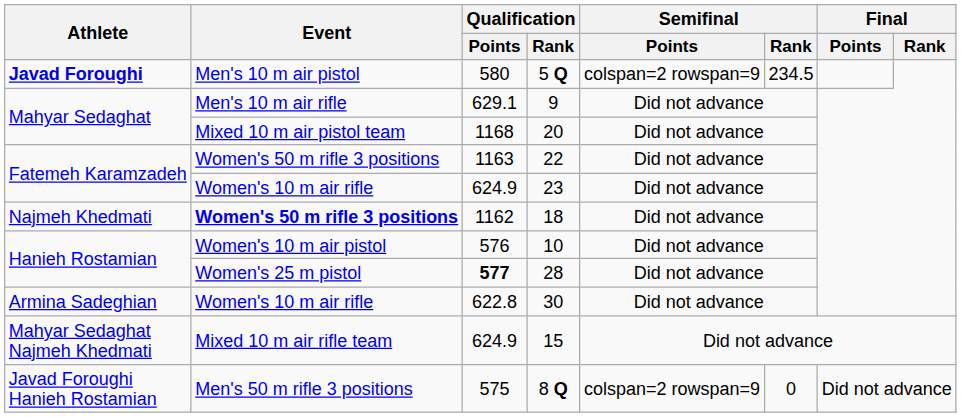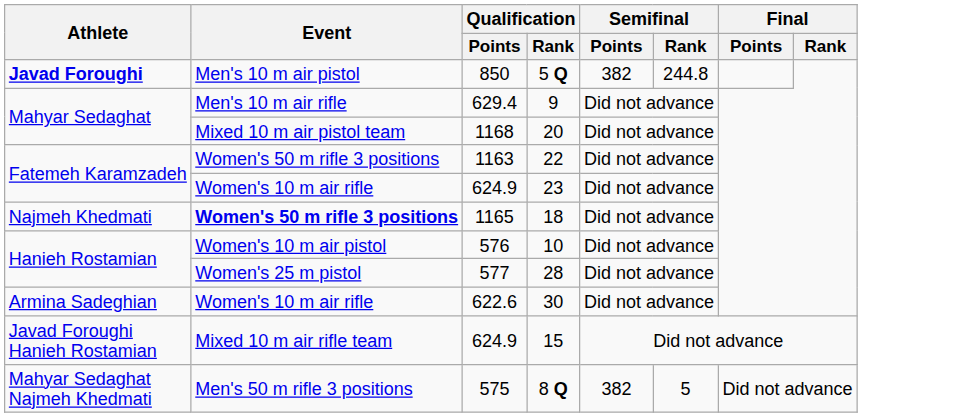(494, 75) 580 -> (494, 75) 850
(672, 75) colspan=2 rowspan=9 -> (616, 75) 382
(791, 75) 234.5 -> (686, 75) 244.8
(494, 103) 629.1 -> (494, 103) 629.4
(494, 217) 1162 -> (494, 217) 1165
(494, 274) bold -> (494, 274) normal
(494, 302) 622.8 -> (494, 302) 622.6
(80, 340) Mahyar Sedaghat Najmeh Khedmati -> (83, 340) Javad Foroughi Hanieh Rostamian
(83, 389) Javad Foroughi Hanieh Rostamian -> (80, 389) Mahyar Sedaghat Najmeh Khedmati
(672, 389) colspan=2 rowspan=9 -> (616, 389) 382
(791, 389) 0 -> (686, 389) 5
